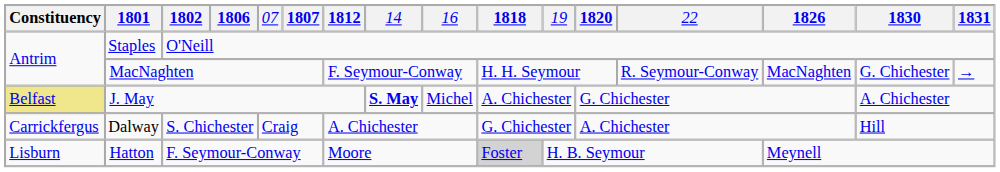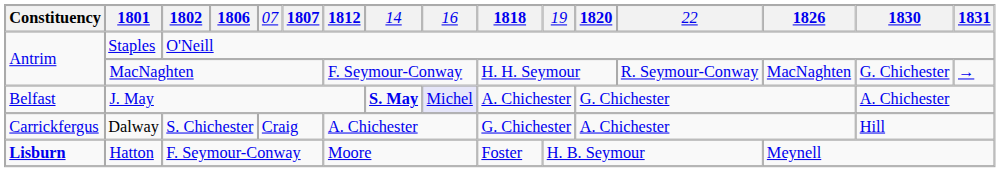(32, 99) khaki background -> (32, 99) no background
(450, 99) no background -> (450, 99) lavender background
(35, 152) normal -> (37, 152) bold
(502, 152) lightgrey background -> (502, 152) no background
